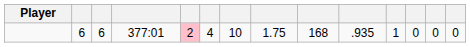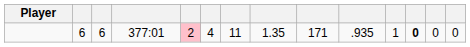(235, 32) 10 -> (235, 32) 11
(274, 32) 1.75 -> (273, 32) 1.35
(318, 32) 168 -> (318, 32) 171
(416, 32) normal -> (416, 32) bold
